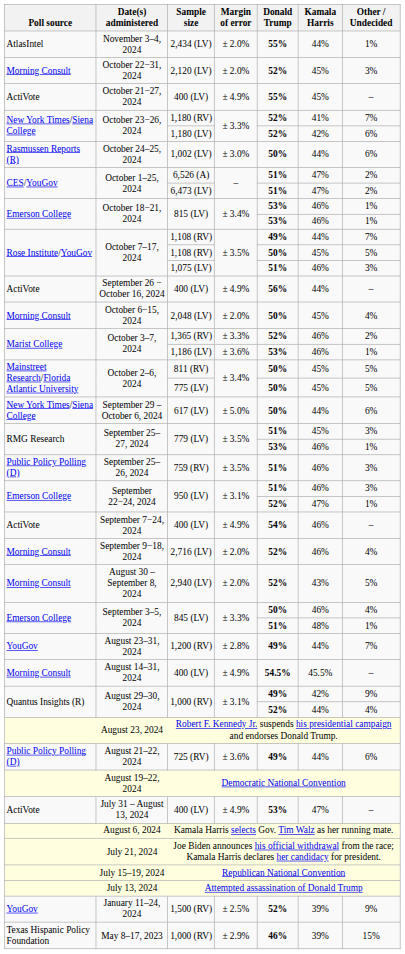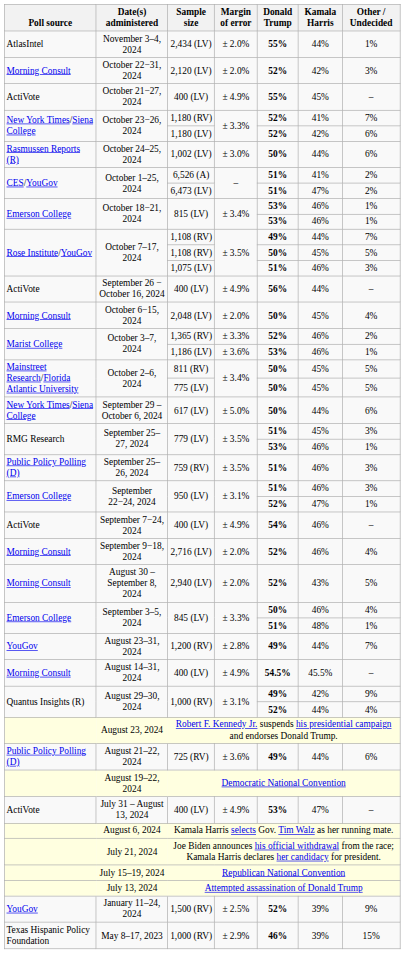(320, 71) 45% -> (320, 71) 42%
(320, 175) 47% -> (320, 175) 41%
